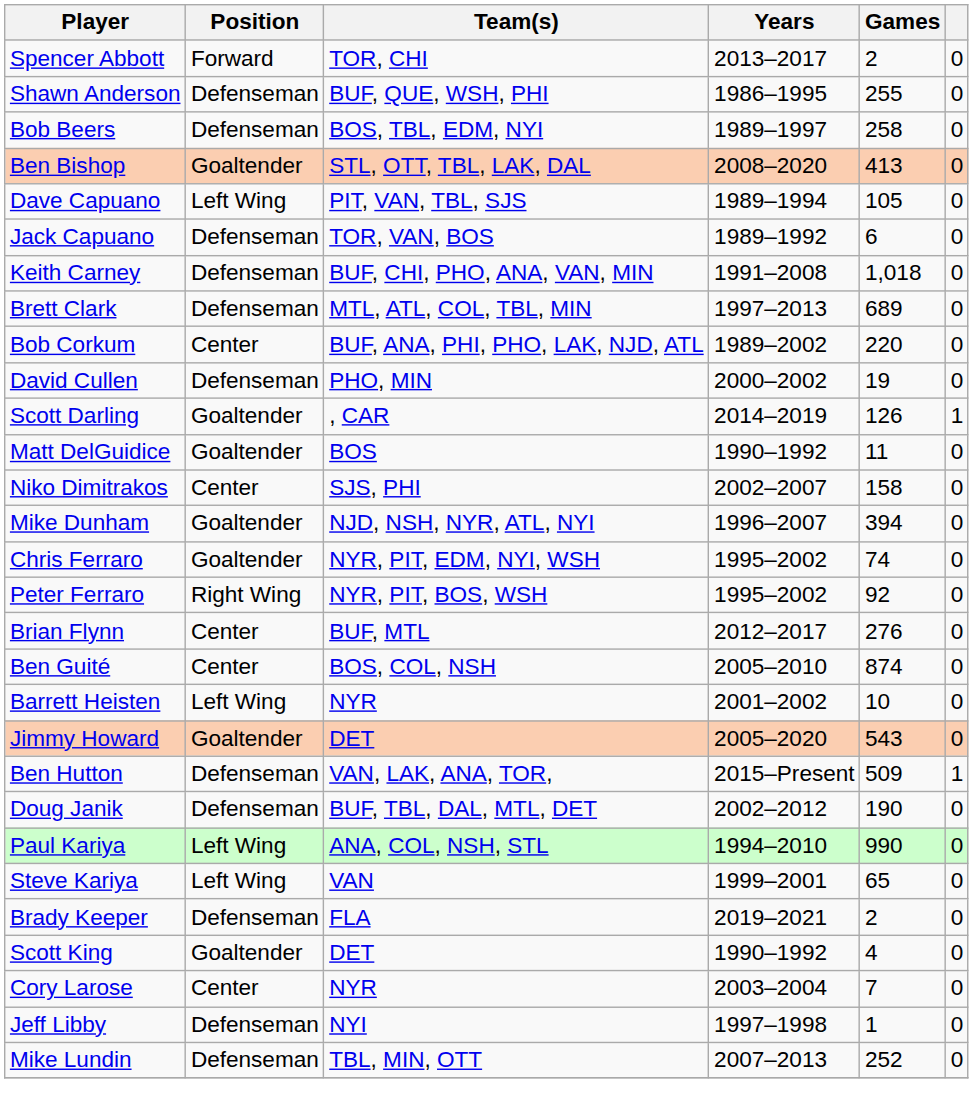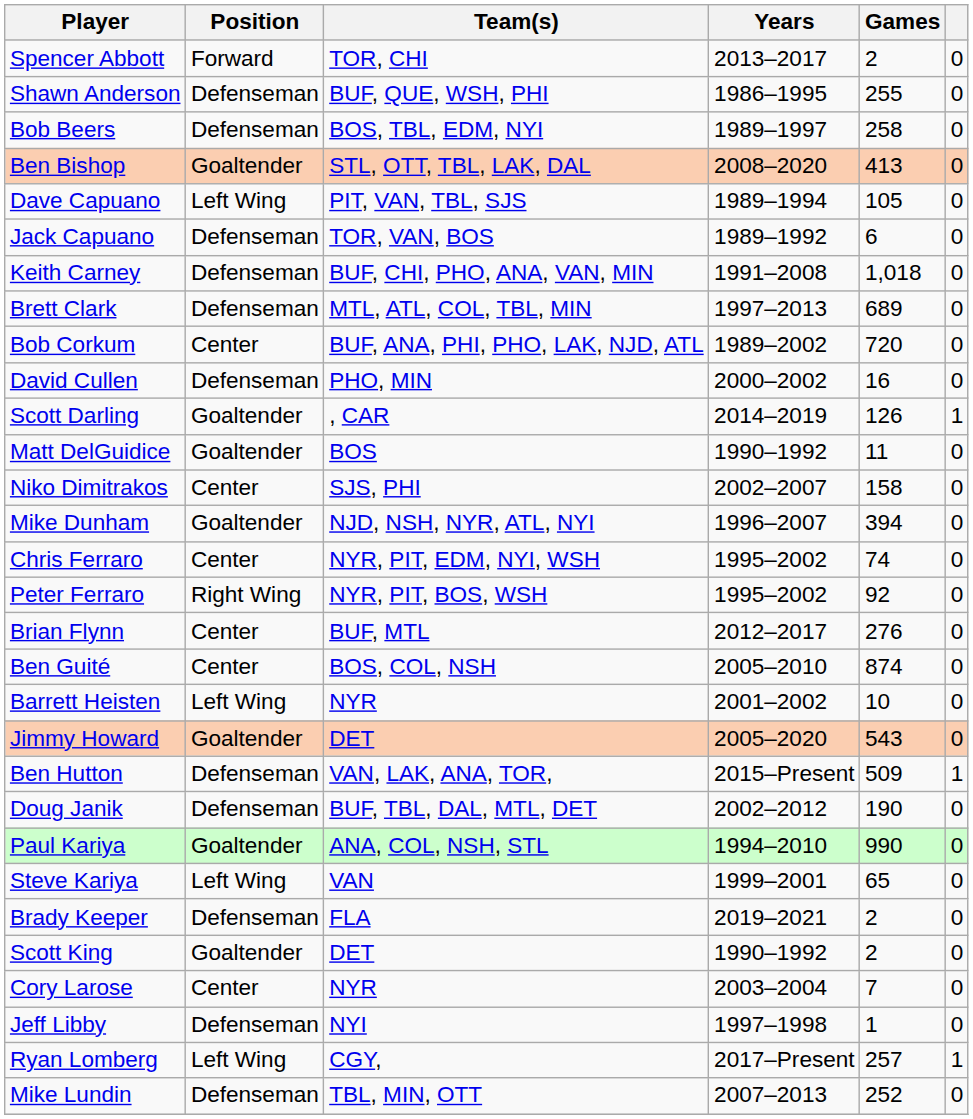(884, 344) 220 -> (884, 344) 720
(878, 380) 19 -> (878, 380) 16
(247, 559) Goaltender -> (225, 559) Center
(239, 845) Left Wing -> (247, 845) Goaltender
(871, 952) 4 -> (871, 952) 2
+ row: (84, 1059)
